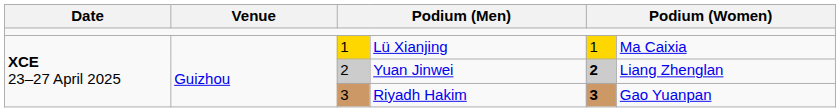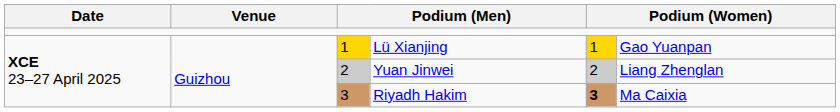(653, 47) Ma Caixia -> (666, 47) Gao Yuanpan
(594, 71) bold -> (594, 71) normal
(666, 94) Gao Yuanpan -> (653, 94) Ma Caixia
